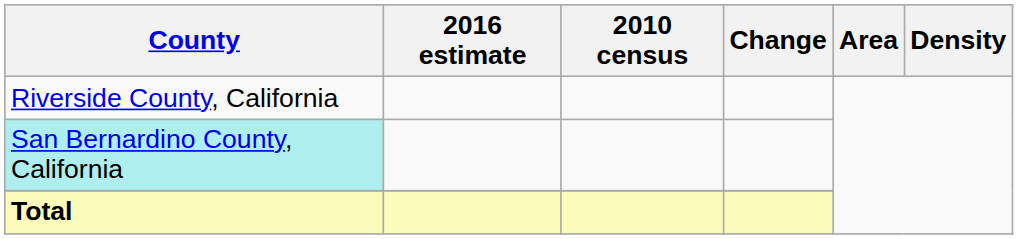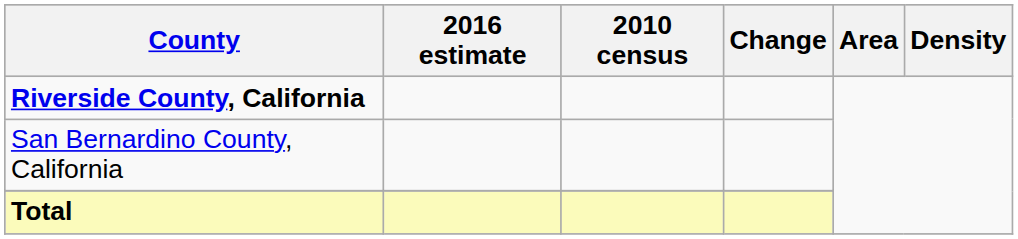(175, 97) normal -> (188, 97) bold
(152, 154) paleturquoise background -> (152, 154) no background
